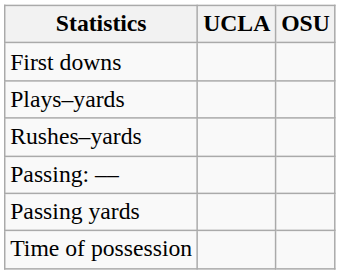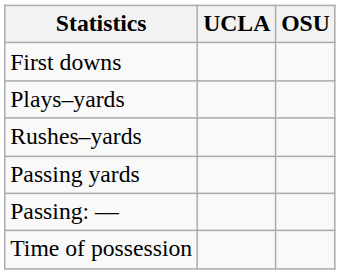rows swapped: (75, 211) <-> (64, 174)
